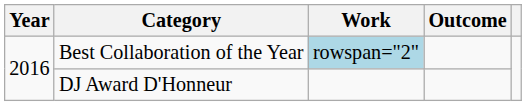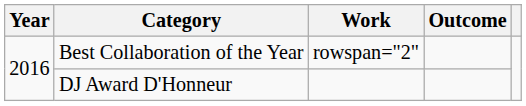(366, 52) lightblue background -> (366, 52) no background
